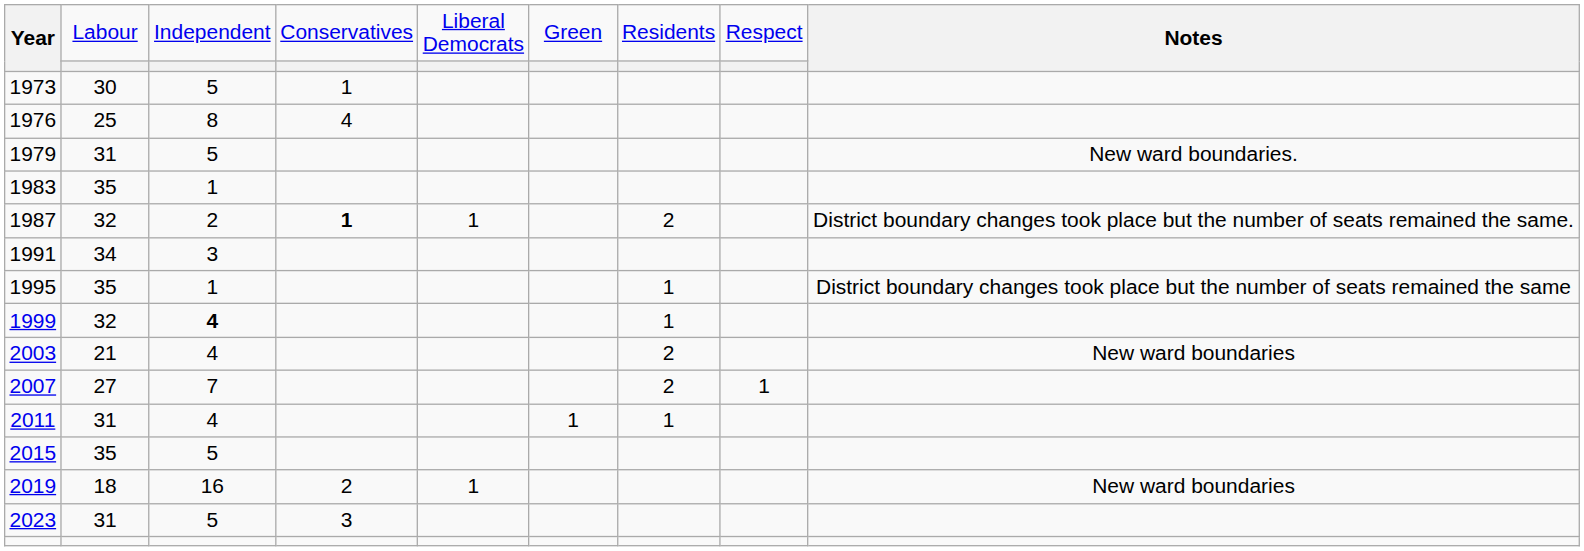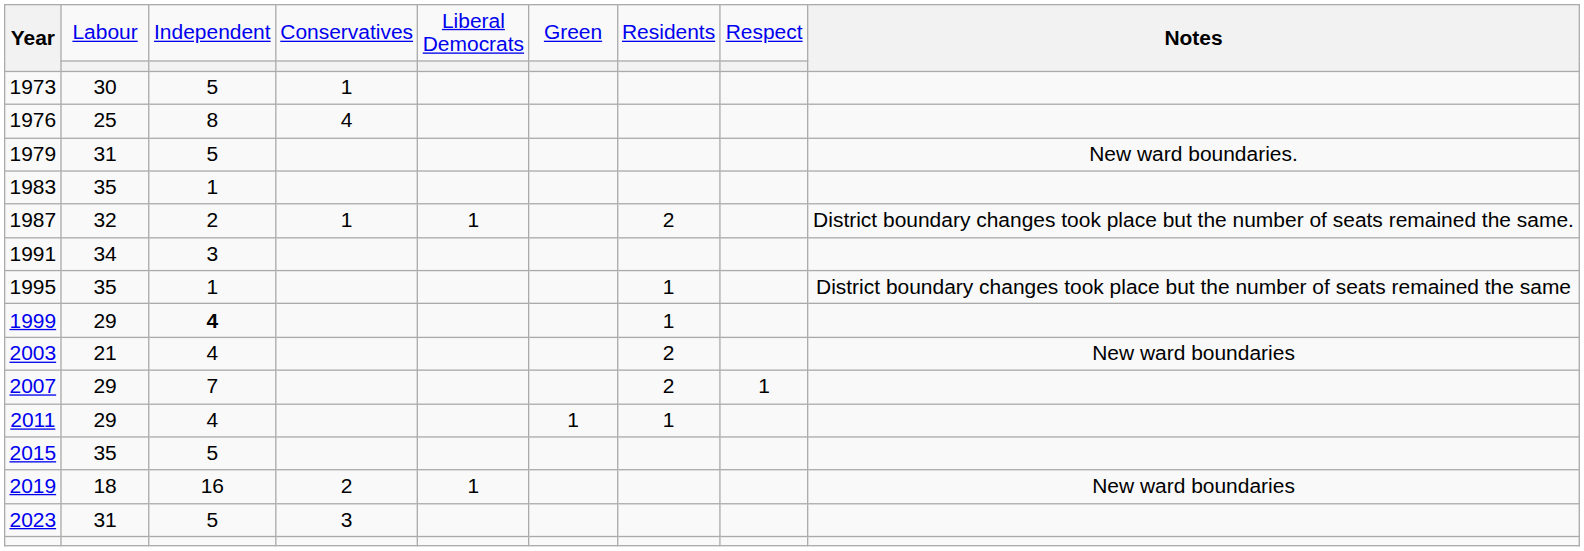(347, 220) bold -> (347, 220) normal
(105, 320) 32 -> (105, 320) 29
(105, 386) 27 -> (105, 386) 29
(105, 420) 31 -> (105, 420) 29
